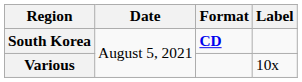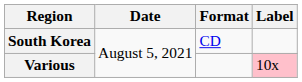(211, 41) bold -> (210, 41) normal
(267, 65) no background -> (267, 65) pink background
